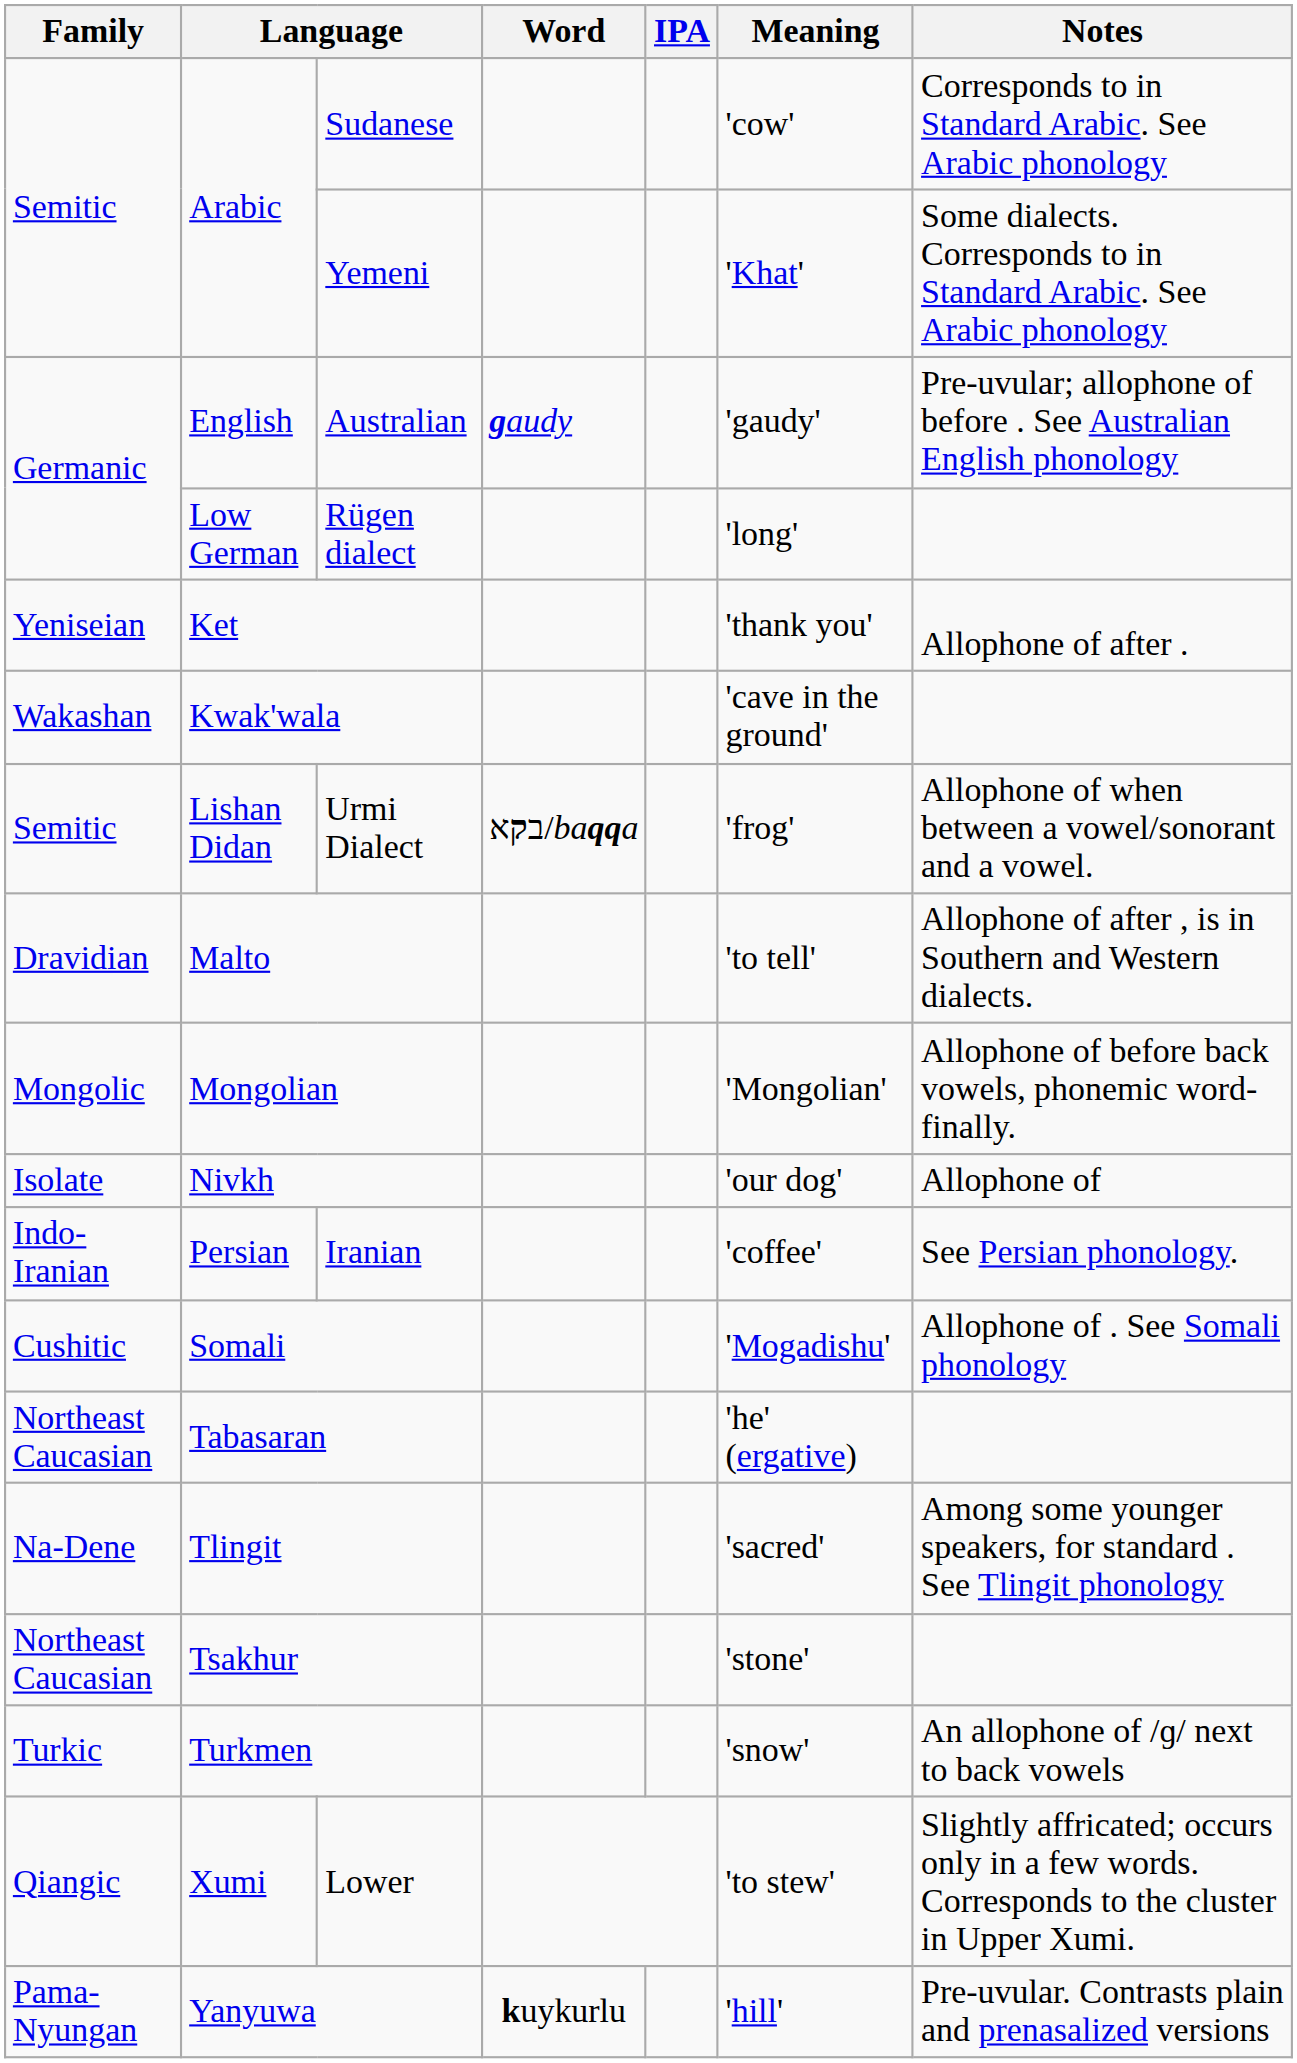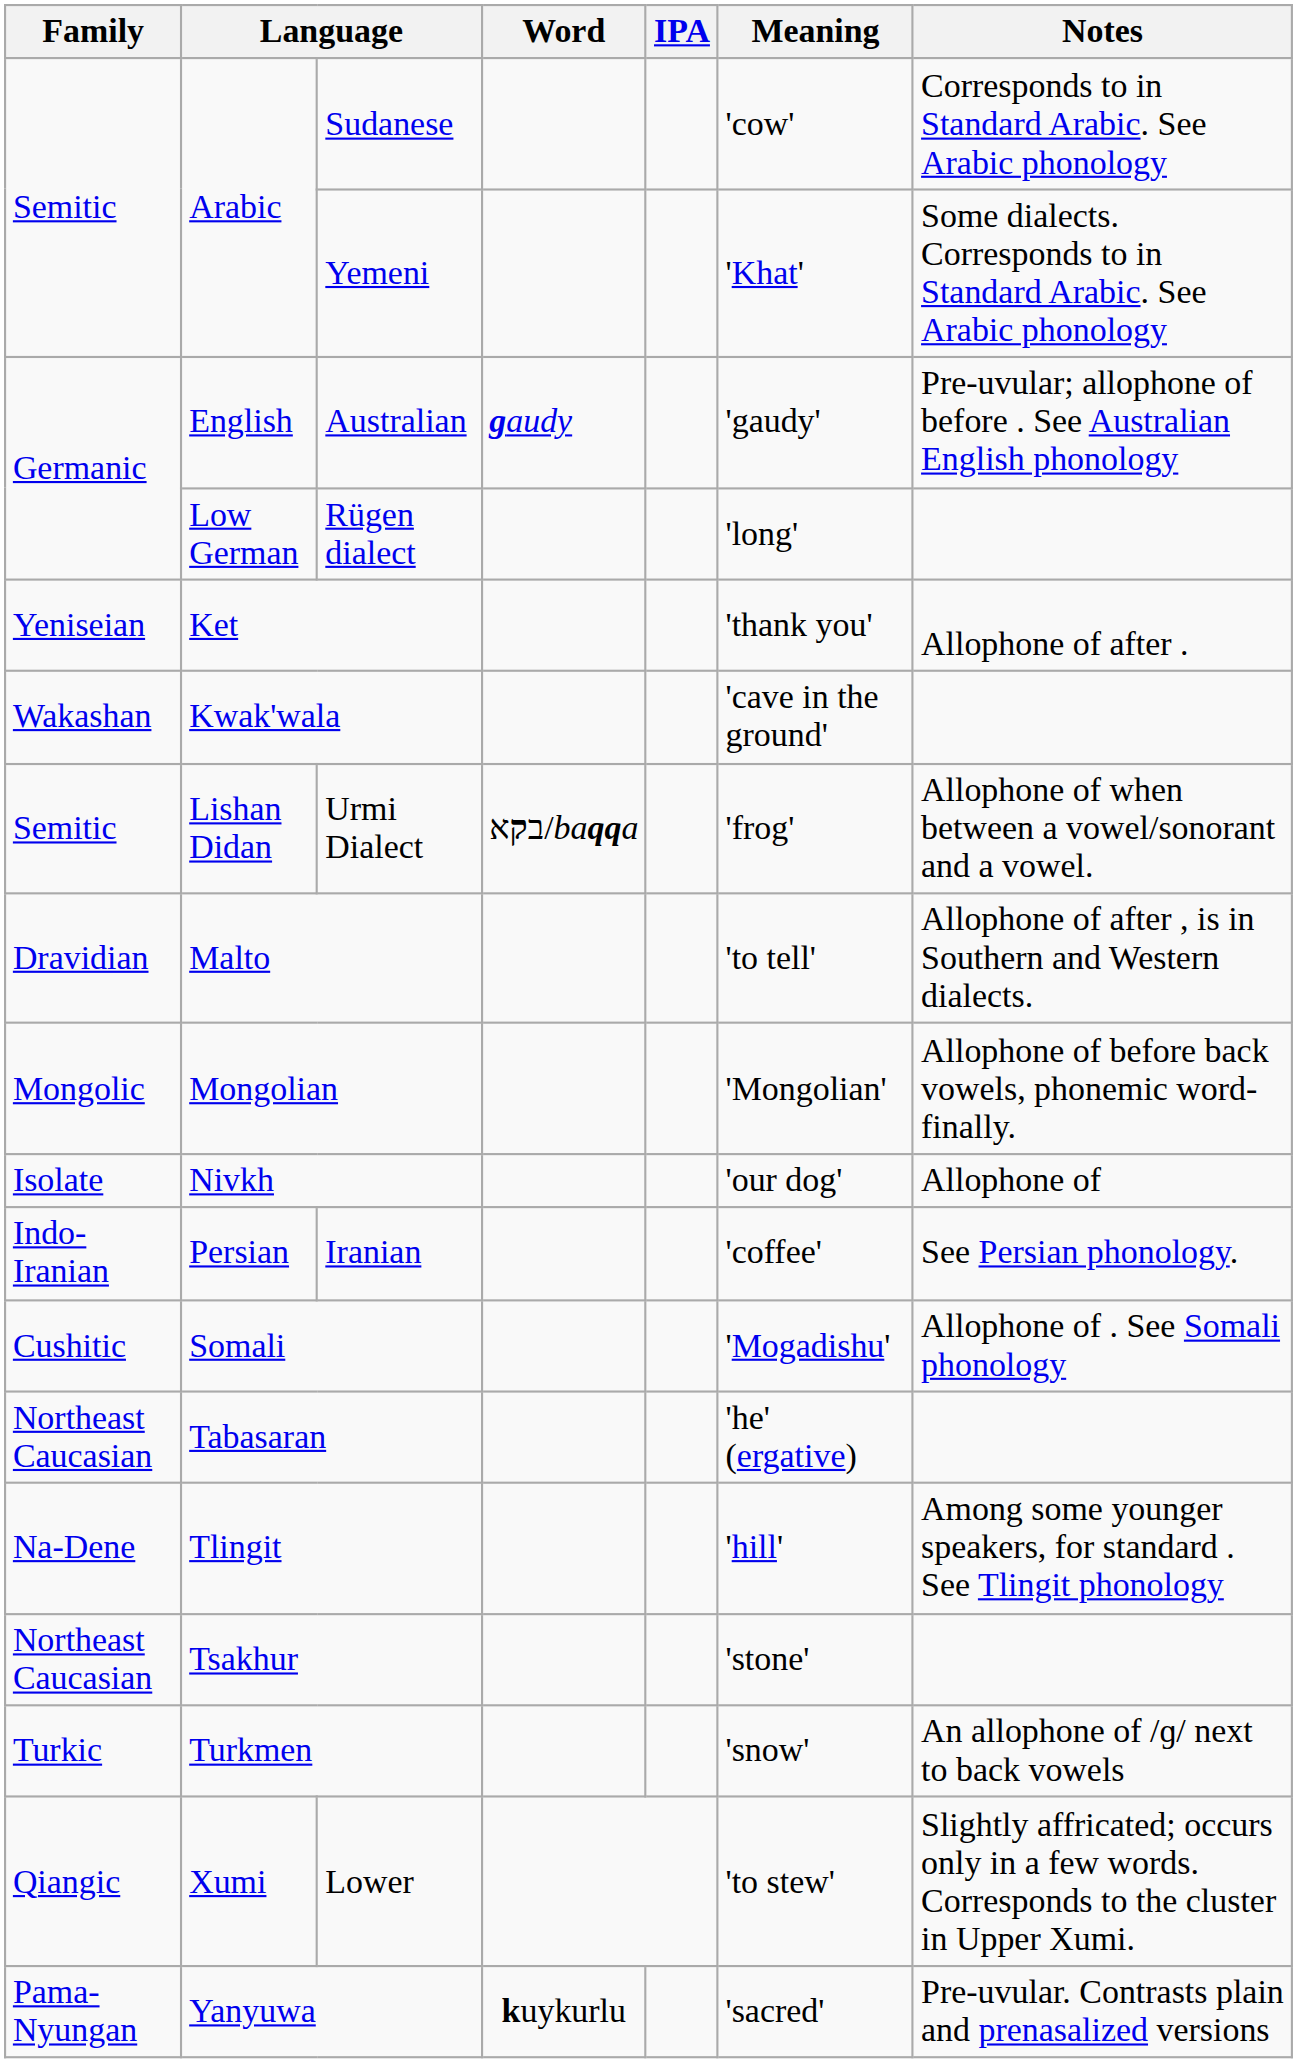(775, 1547) 'sacred' -> (754, 1547) 'hill'
(754, 2010) 'hill' -> (775, 2010) 'sacred'
